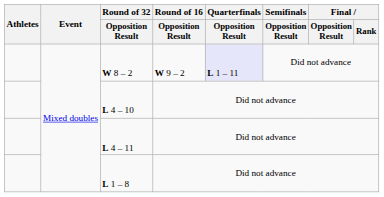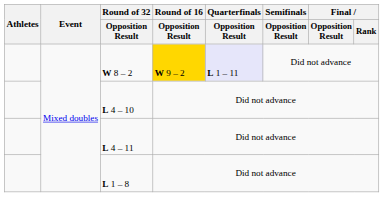(170, 74) no background -> (170, 74) gold background
